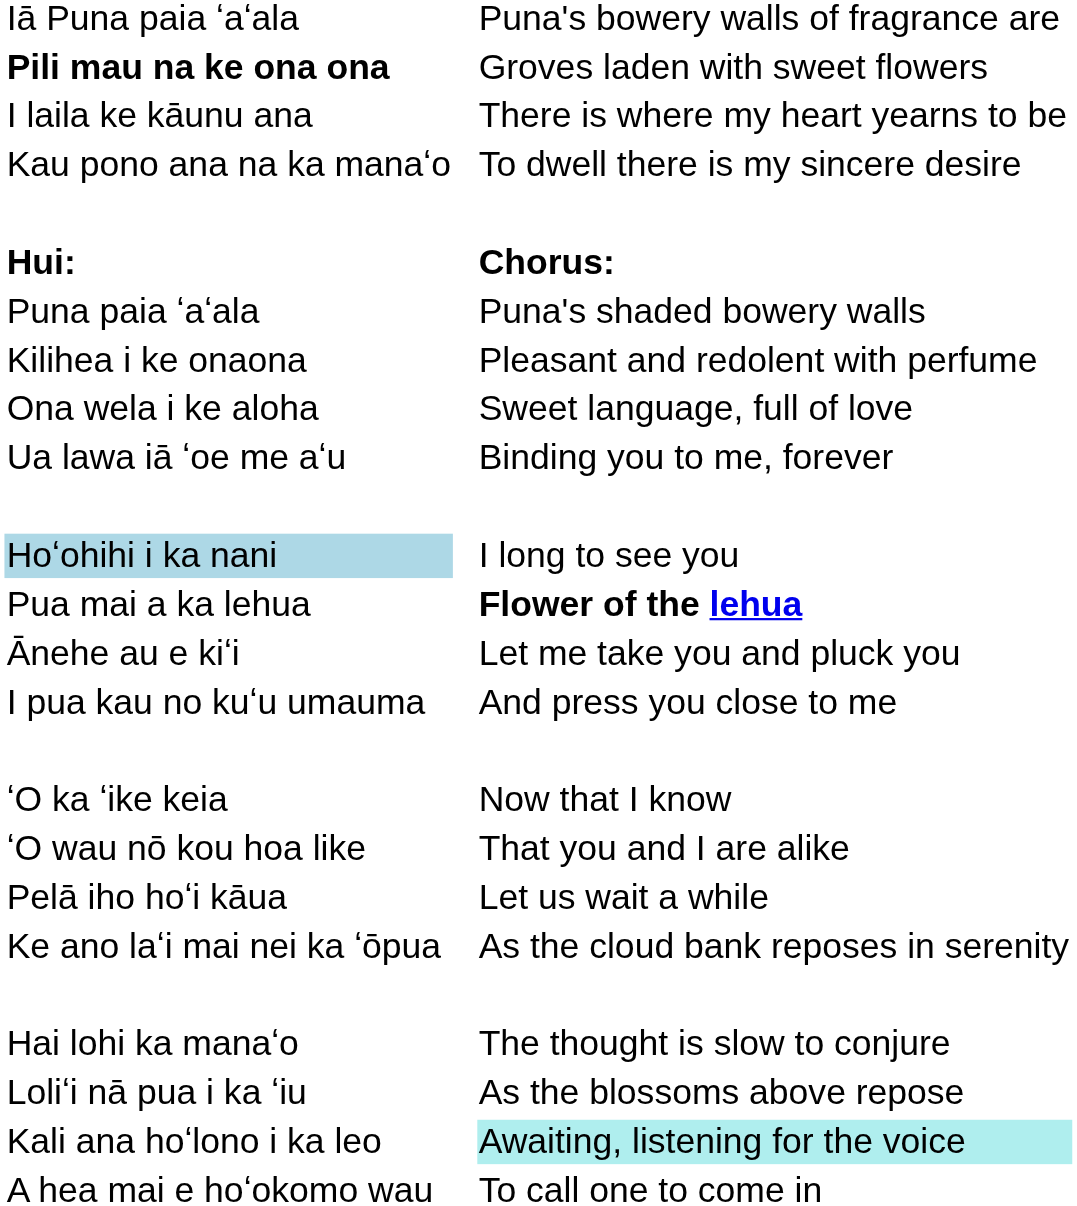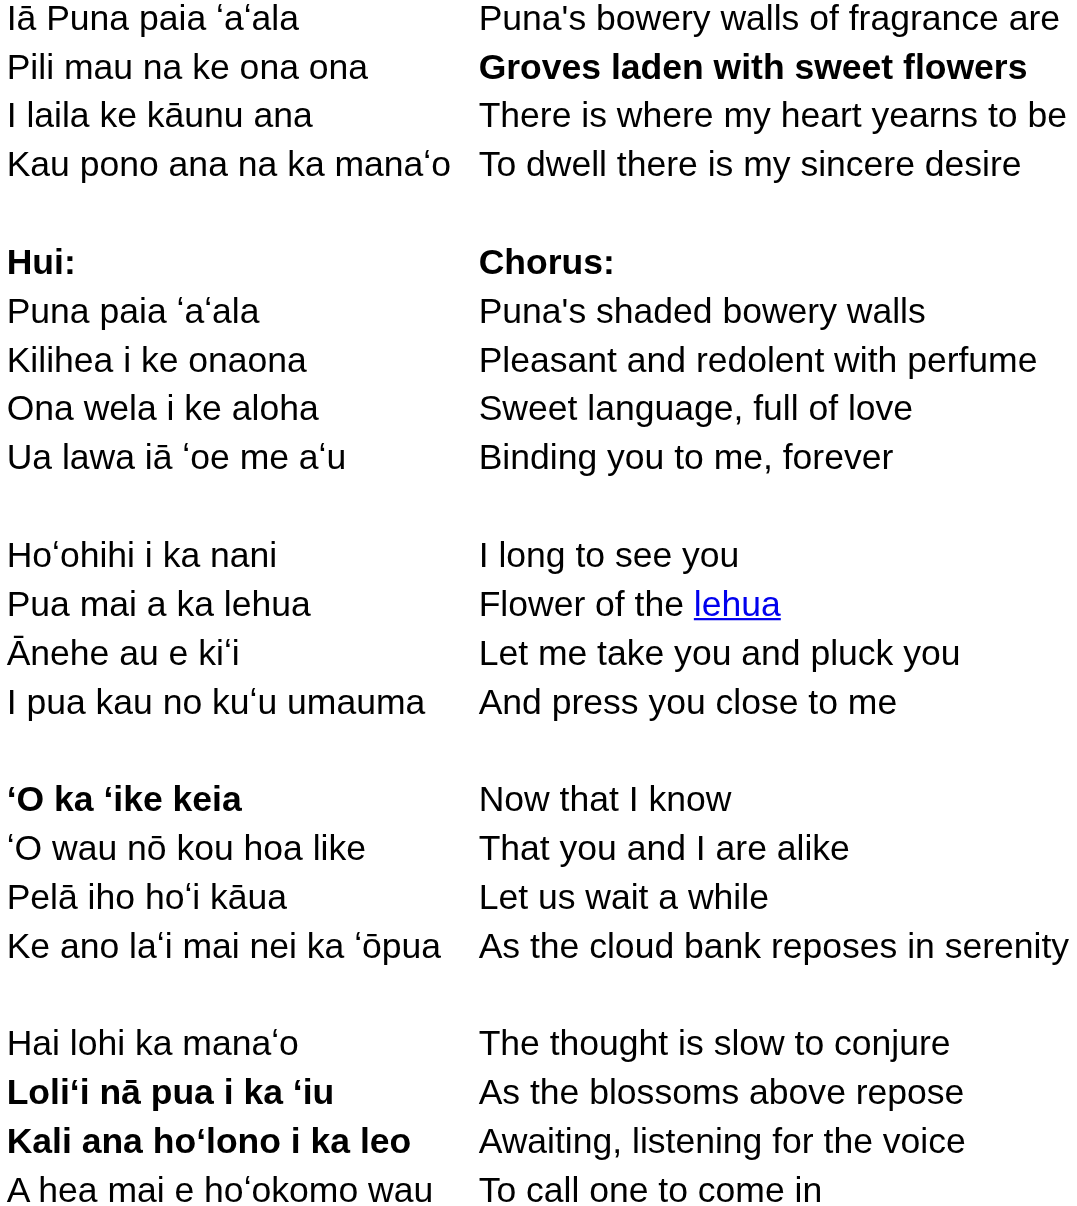(198, 66) bold -> (187, 66) normal
(733, 66) normal -> (753, 66) bold
(142, 555) lightblue background -> (142, 555) no background
(640, 604) bold -> (630, 604) normal
(117, 799) normal -> (124, 799) bold
(157, 1092) normal -> (170, 1092) bold
(194, 1141) normal -> (209, 1141) bold
(722, 1141) paleturquoise background -> (722, 1141) no background
